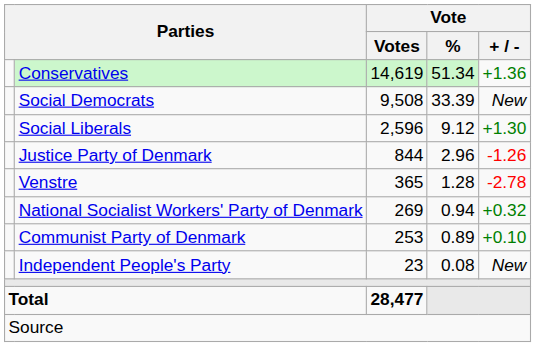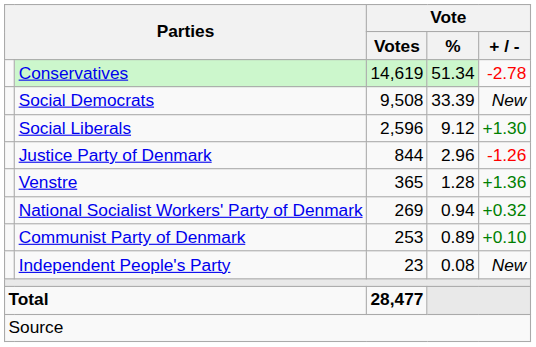(504, 73) +1.36 -> (507, 73) -2.78
(507, 182) -2.78 -> (504, 182) +1.36
